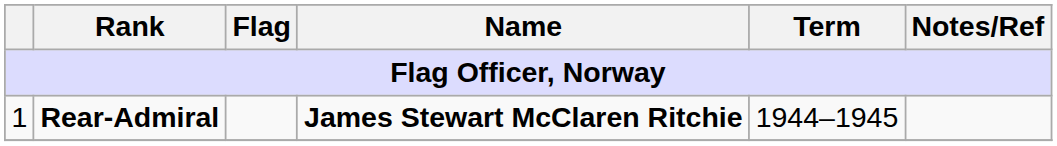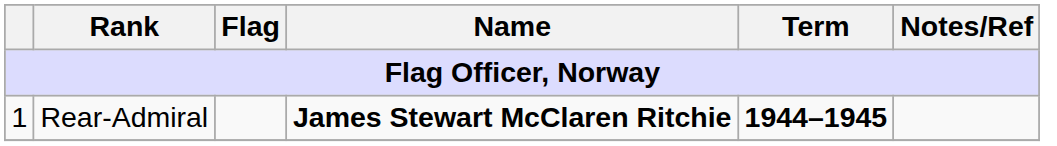(130, 117) bold -> (124, 117) normal
(827, 117) normal -> (816, 117) bold
